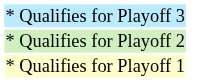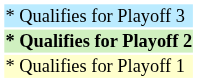(95, 41) normal -> (99, 41) bold
